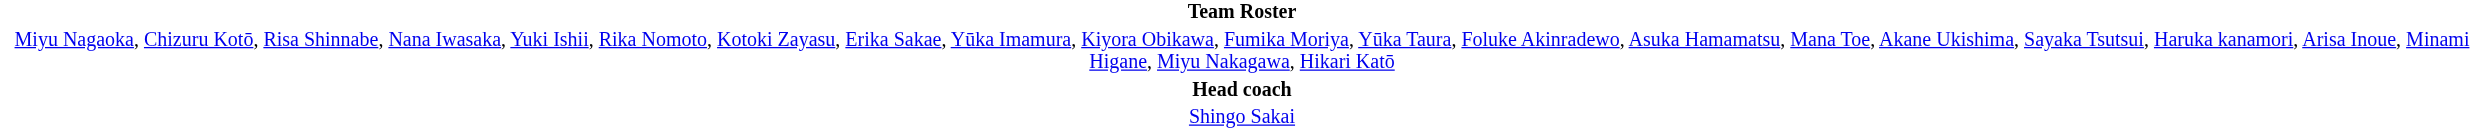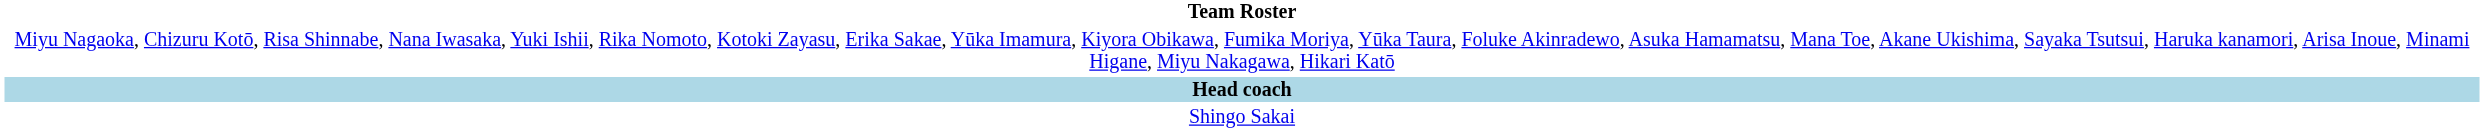(1242, 89) no background -> (1242, 89) lightblue background
